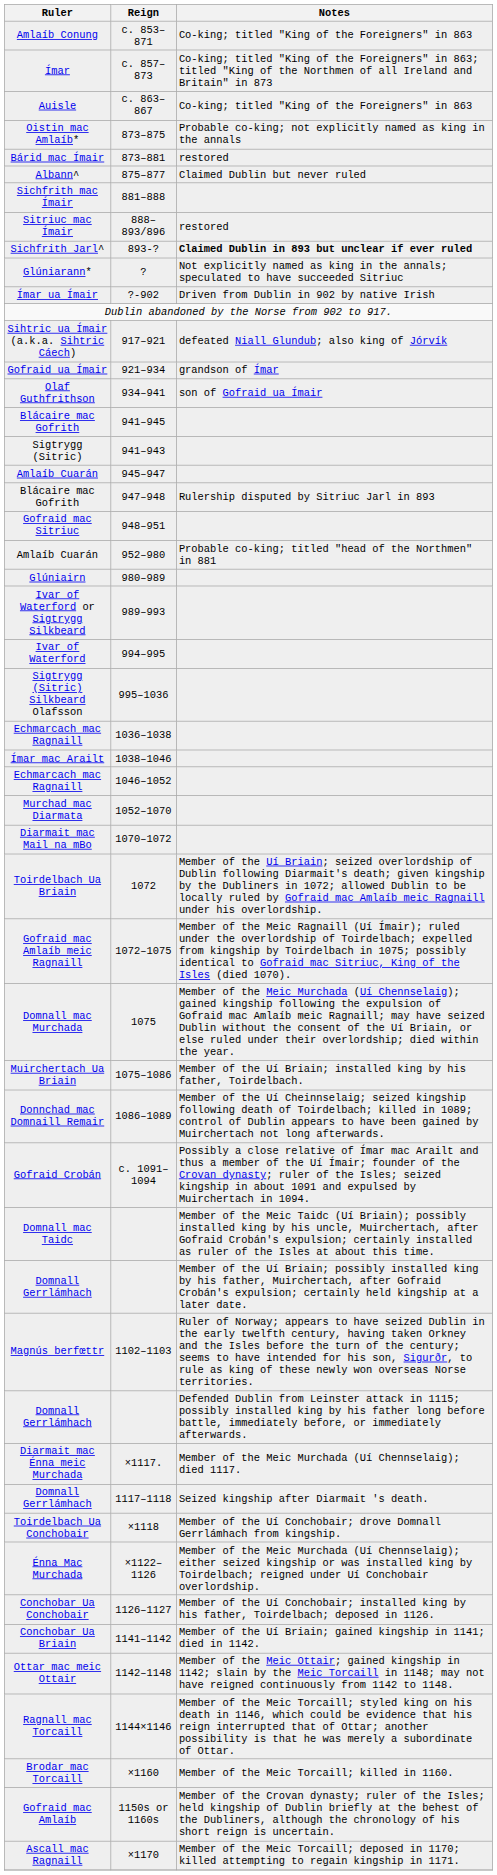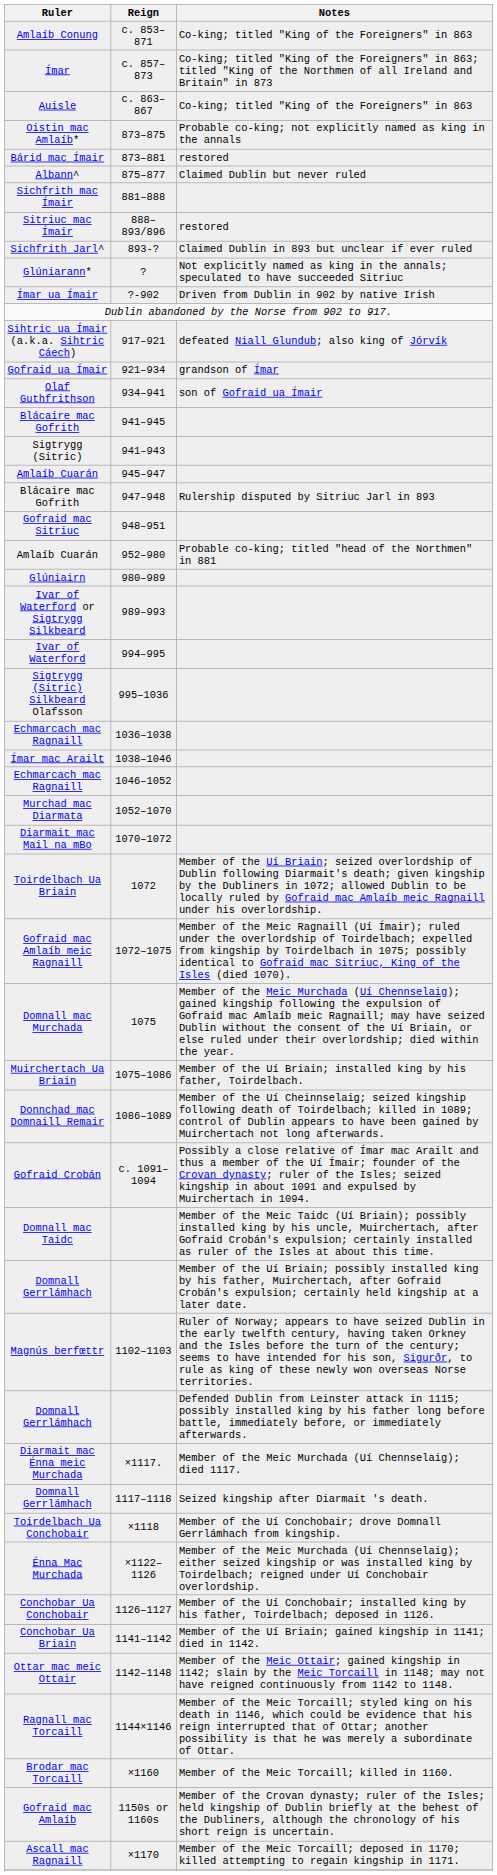(326, 249) bold -> (326, 249) normal
